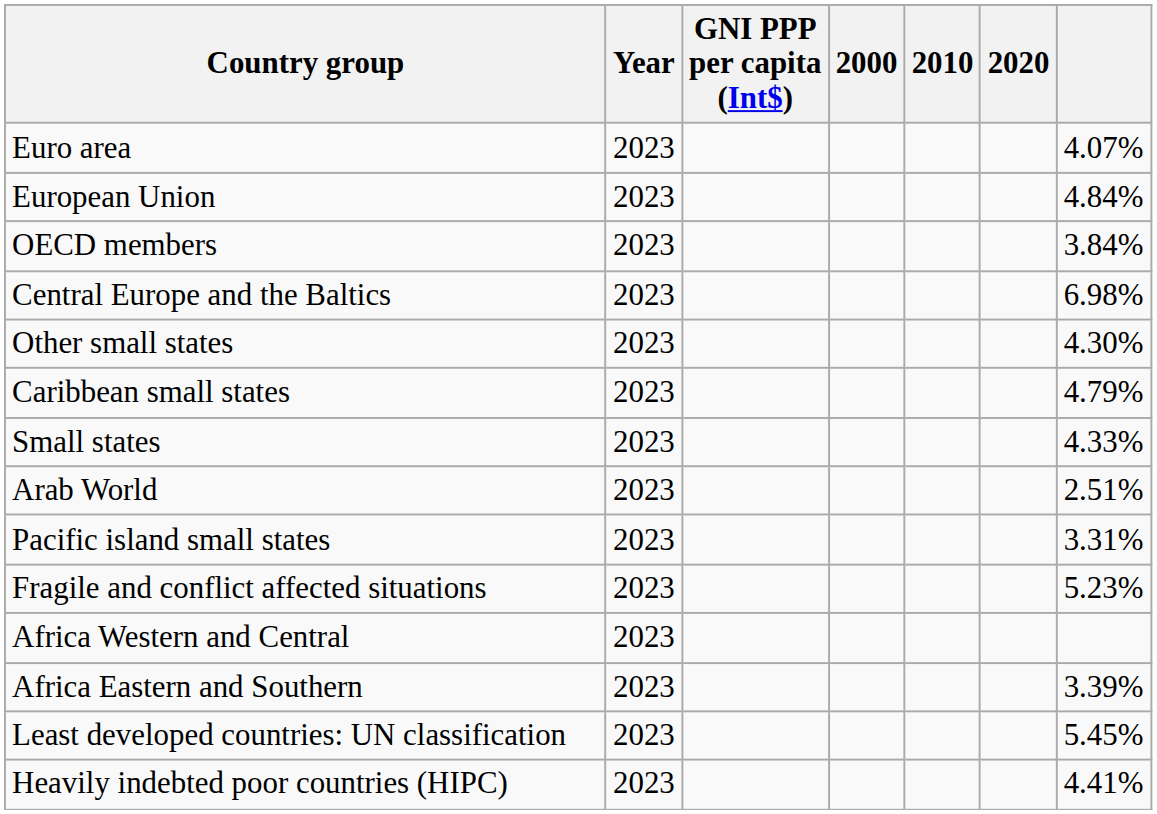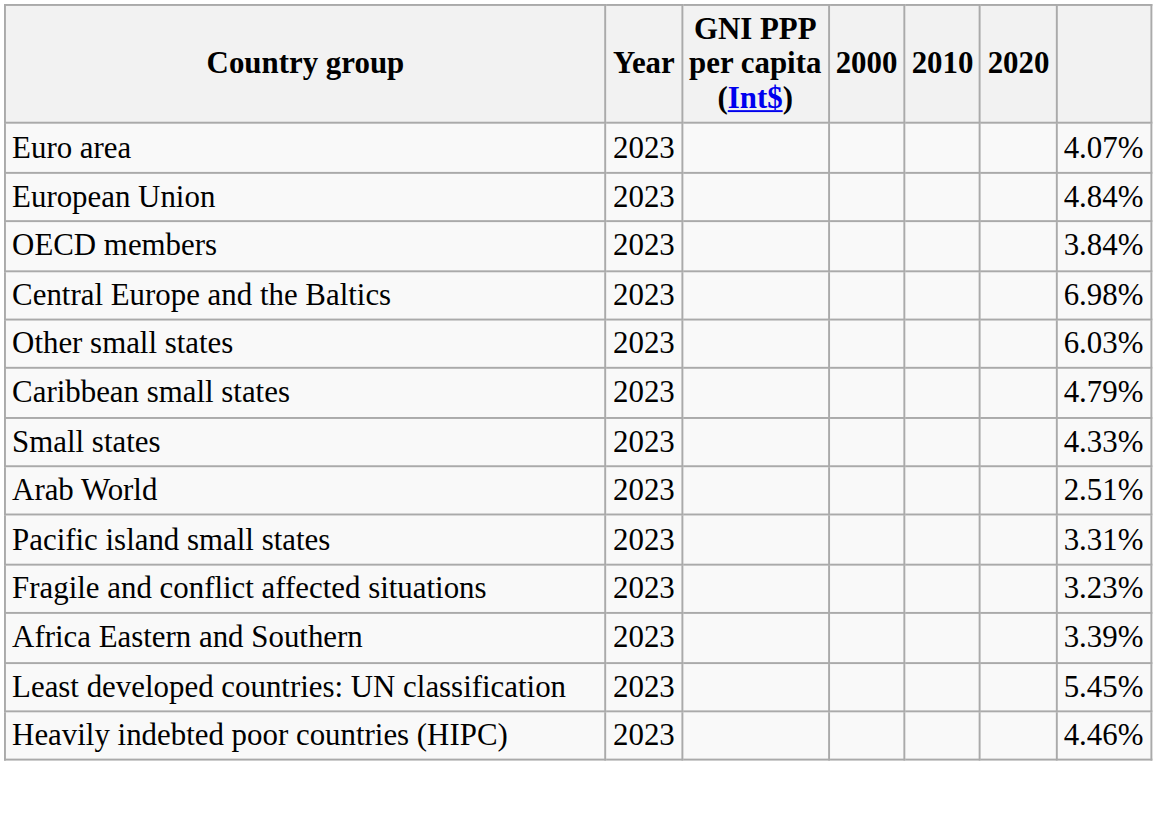(1104, 343) 4.30% -> (1104, 343) 6.03%
(1104, 588) 5.23% -> (1104, 588) 3.23%
- row: (181, 637)
(1104, 784) 4.41% -> (1104, 735) 4.46%
